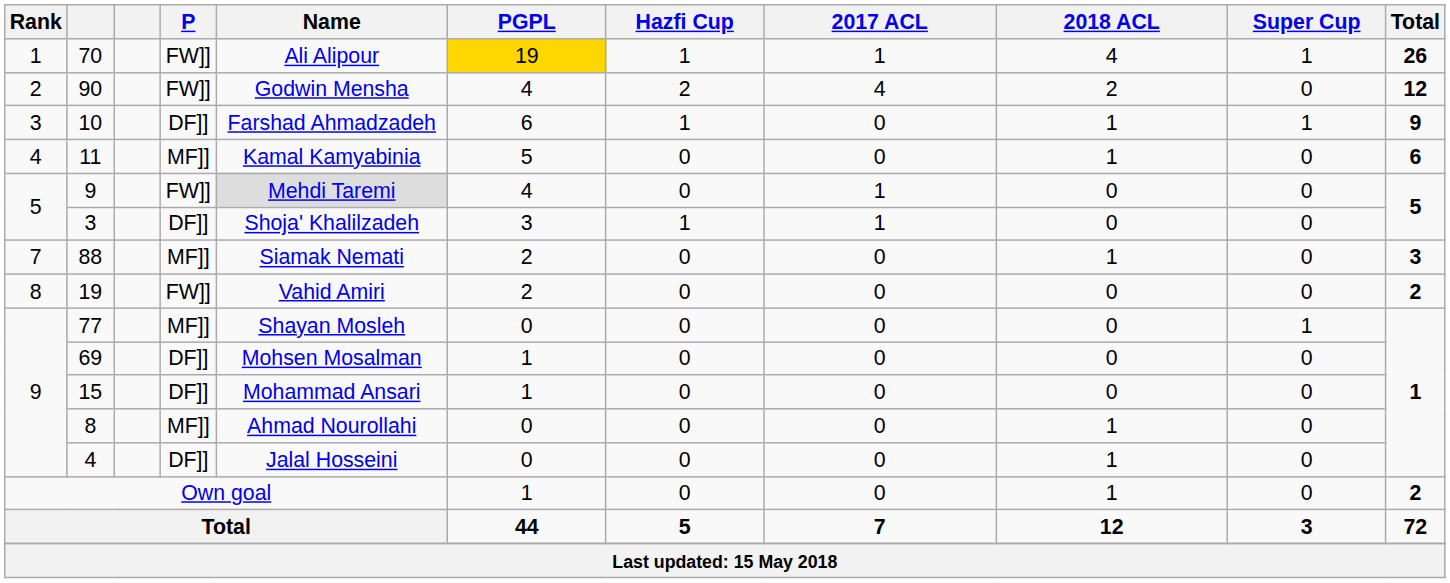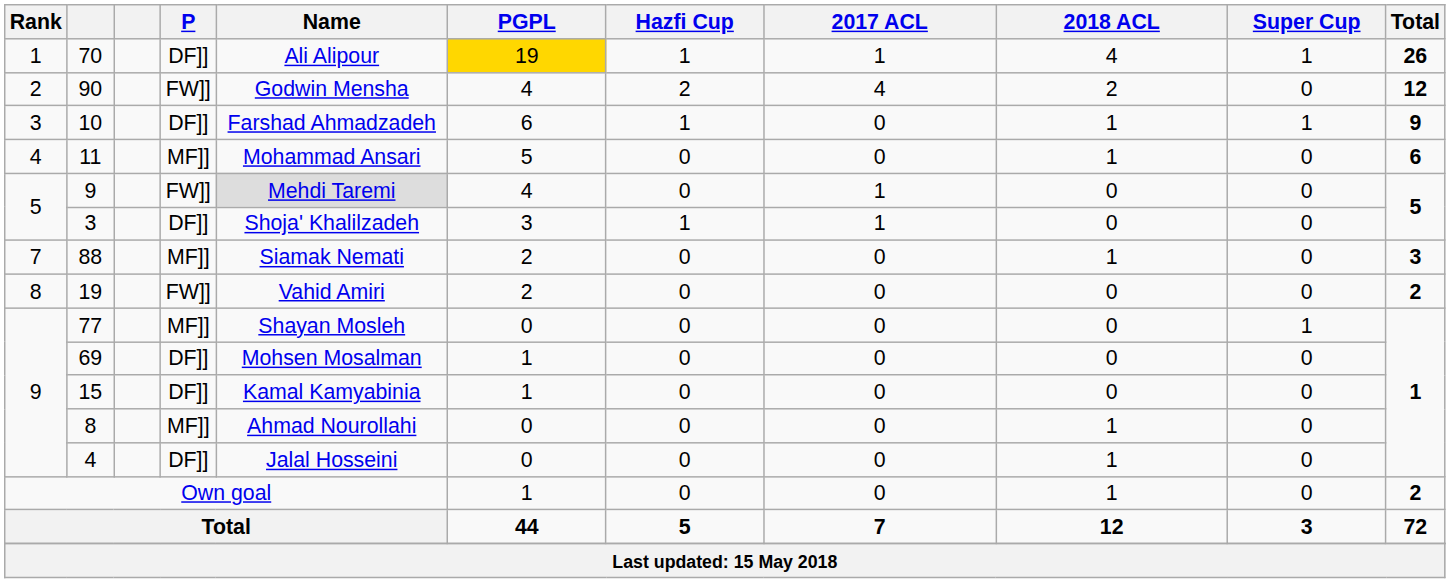(188, 56) FW]] -> (188, 56) DF]]
(332, 157) Kamal Kamyabinia -> (332, 157) Mohammad Ansari
(332, 392) Mohammad Ansari -> (332, 392) Kamal Kamyabinia
